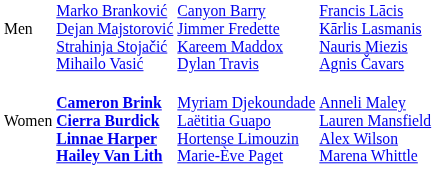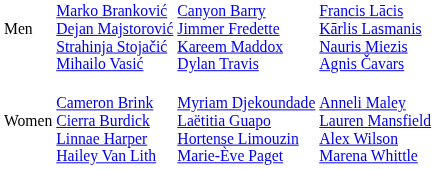(109, 129) bold -> (106, 129) normal
